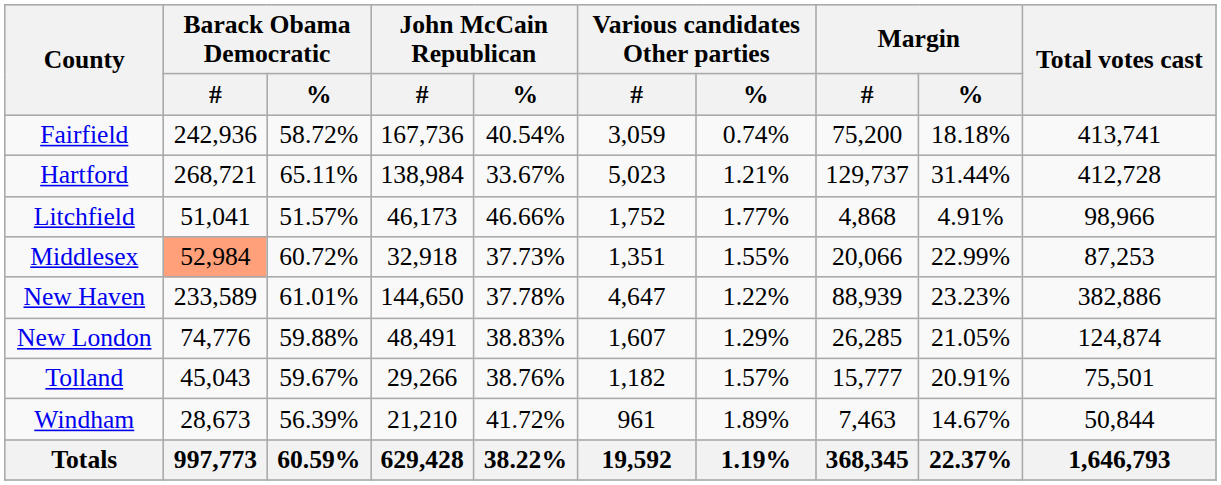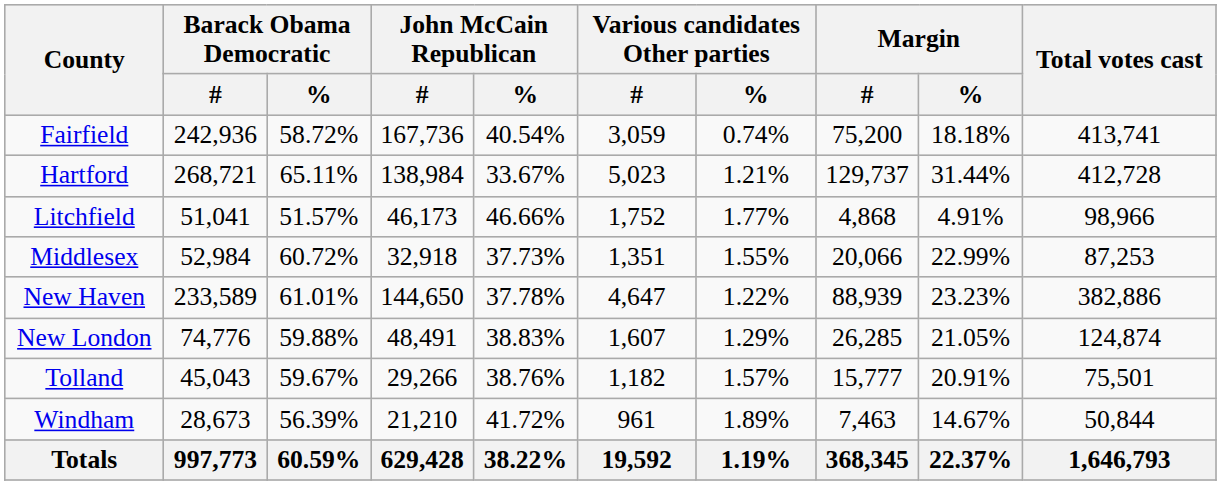(215, 256) lightsalmon background -> (215, 256) no background
